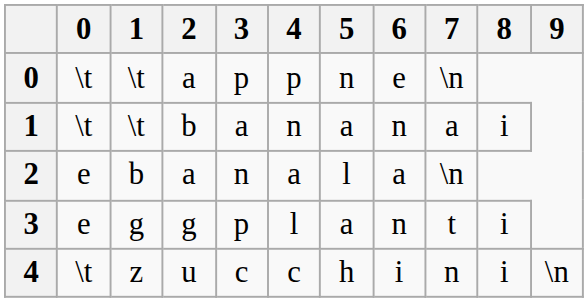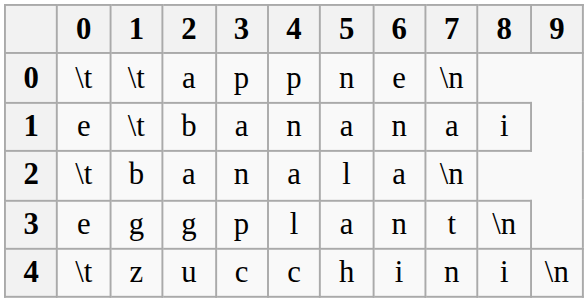(84, 126) \t -> (84, 126) e
(84, 175) e -> (84, 175) \t
(504, 223) i -> (504, 223) \n
